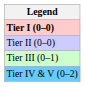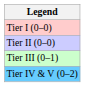(30, 27) bold -> (29, 27) normal
